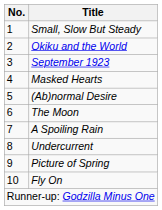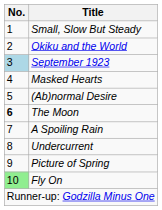(10, 63) no background -> (10, 63) lightblue background
(10, 113) normal -> (10, 113) bold
(13, 180) no background -> (13, 180) lightgreen background
